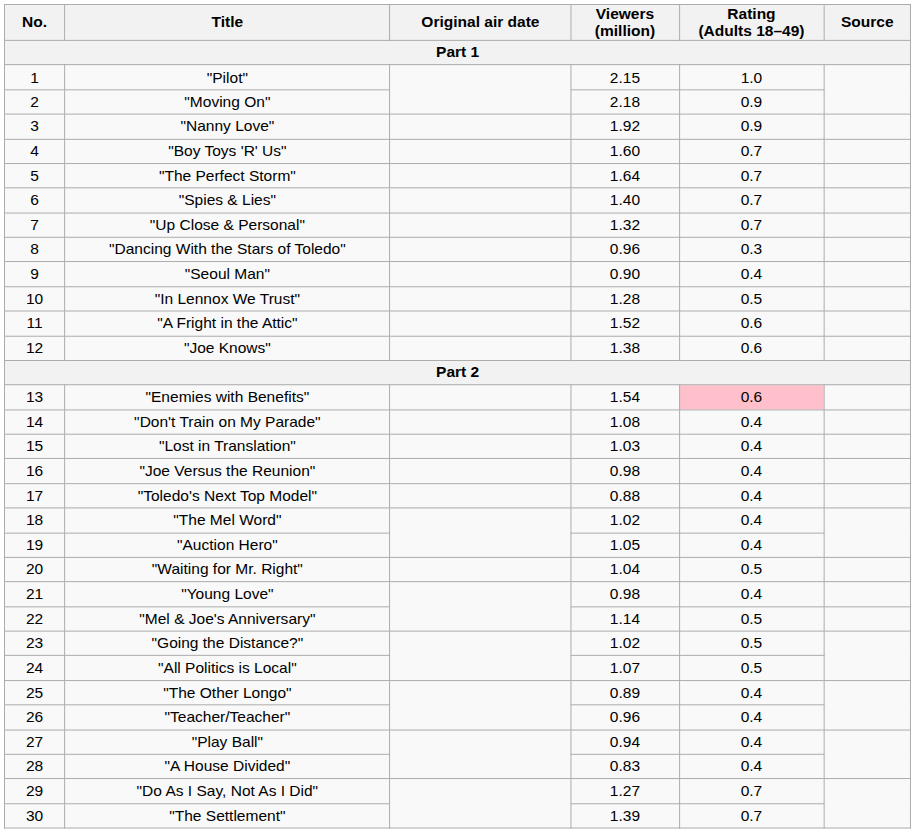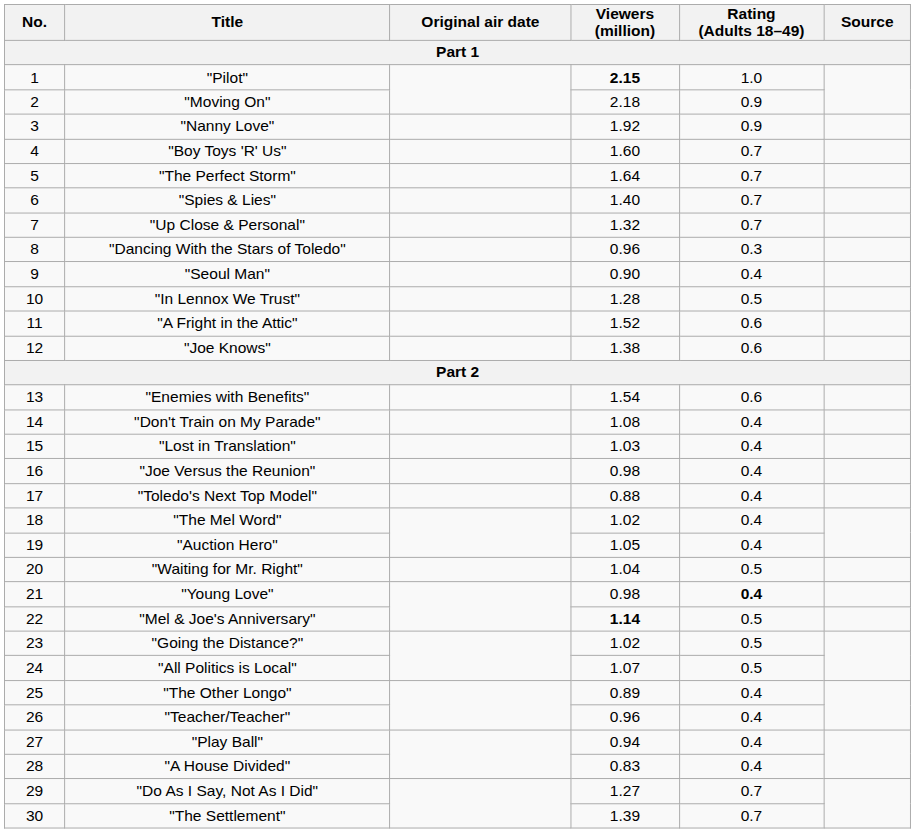(625, 77) normal -> (625, 77) bold
(751, 397) pink background -> (751, 397) no background
(751, 594) normal -> (751, 594) bold
(625, 618) normal -> (625, 618) bold
